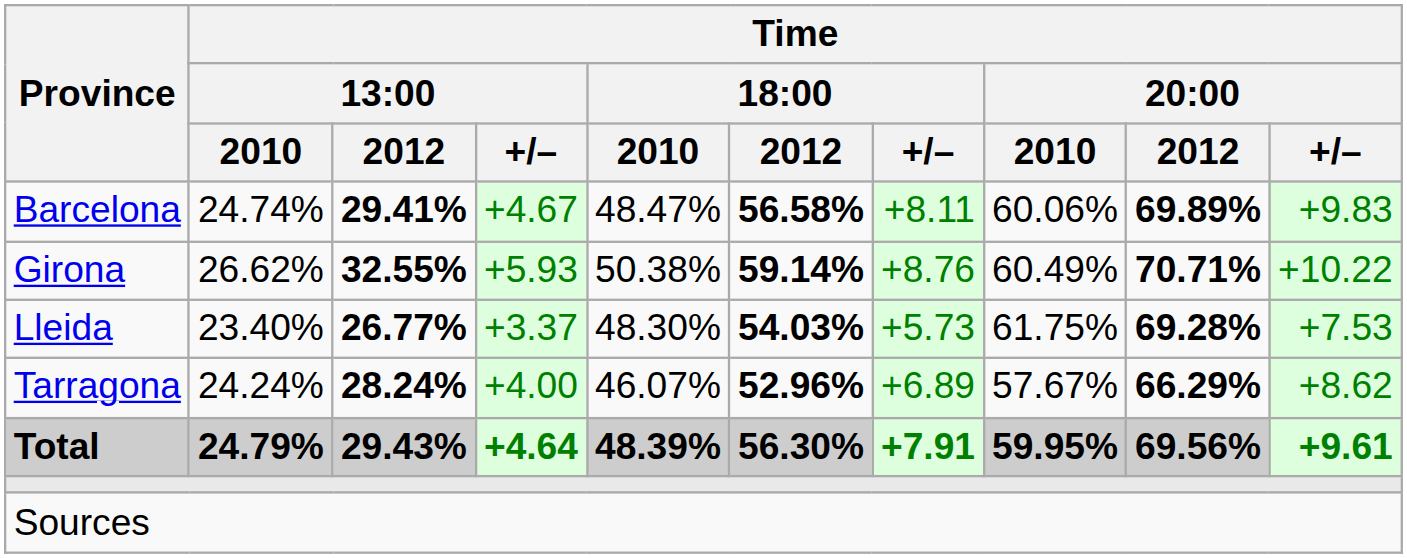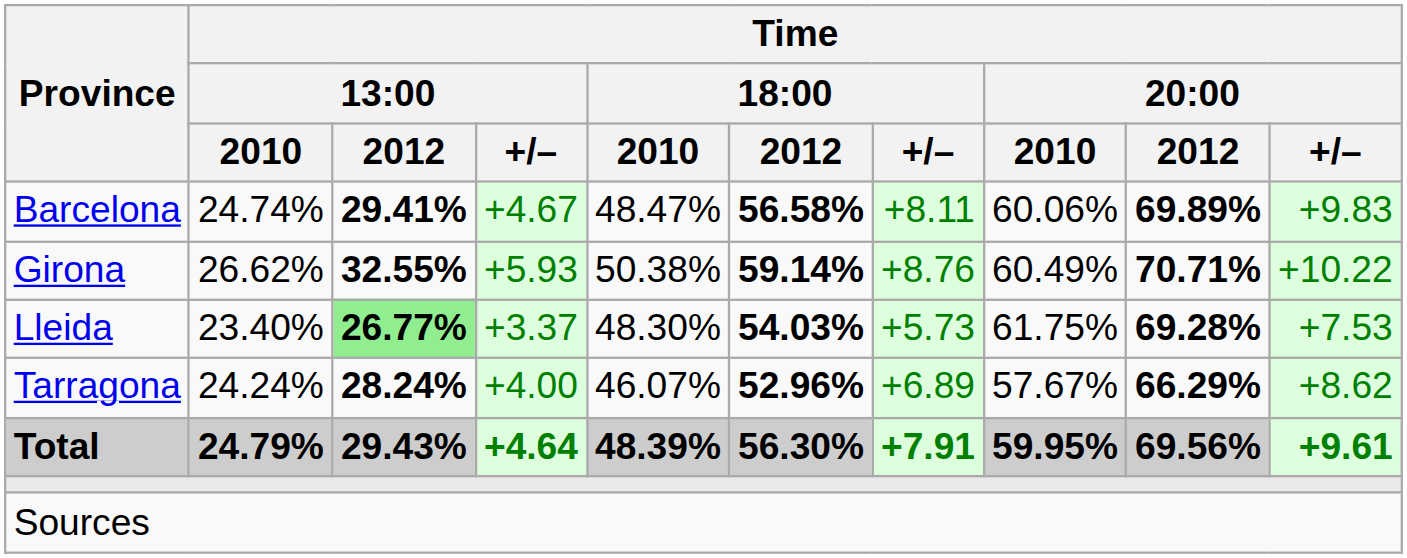(404, 328) no background -> (404, 328) lightgreen background
